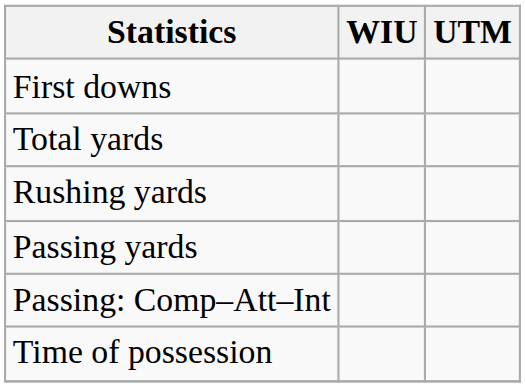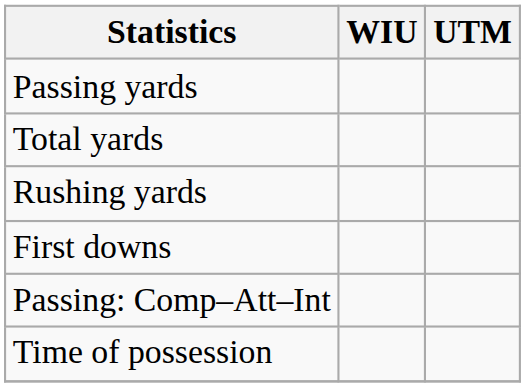rows swapped: (92, 85) <-> (105, 246)
